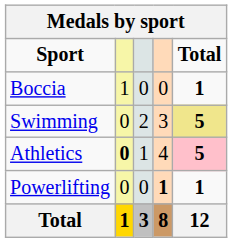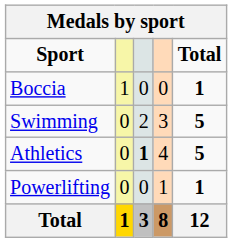(199, 121) khaki background -> (199, 121) no background
(124, 154) bold -> (124, 154) normal
(144, 154) normal -> (144, 154) bold
(199, 154) pink background -> (199, 154) no background
(163, 187) bold -> (163, 187) normal
